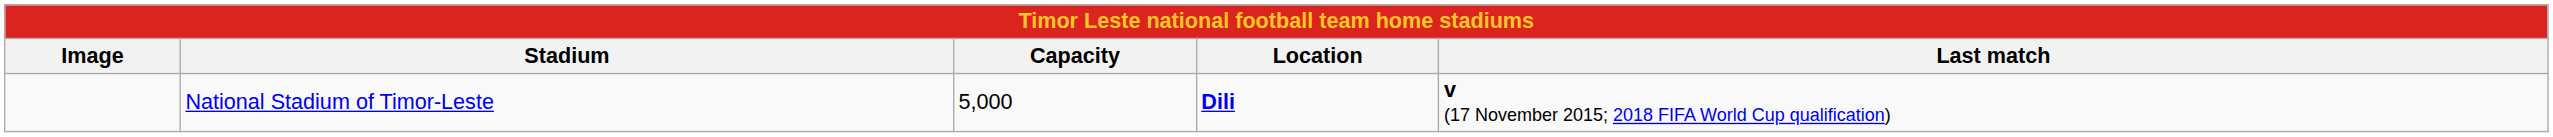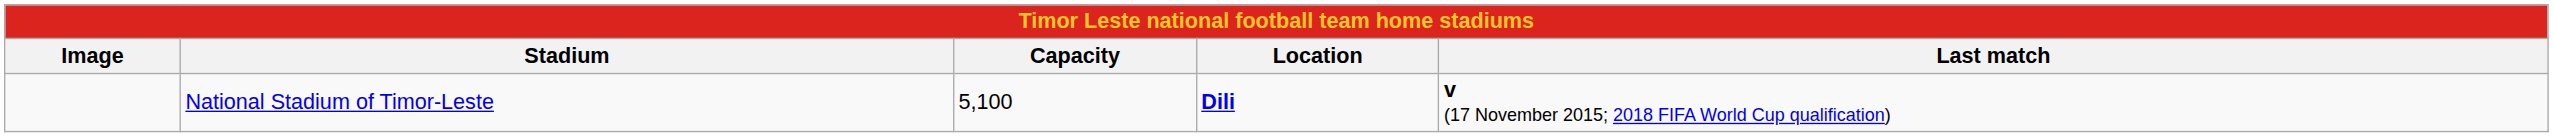(986, 102) 5,000 -> (986, 102) 5,100
